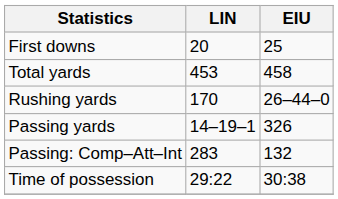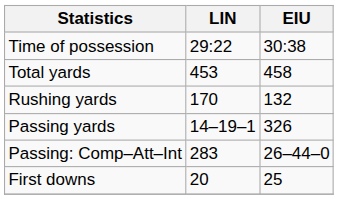rows swapped: (52, 45) <-> (81, 180)
(297, 99) 26–44–0 -> (278, 99) 132
(278, 153) 132 -> (297, 153) 26–44–0
